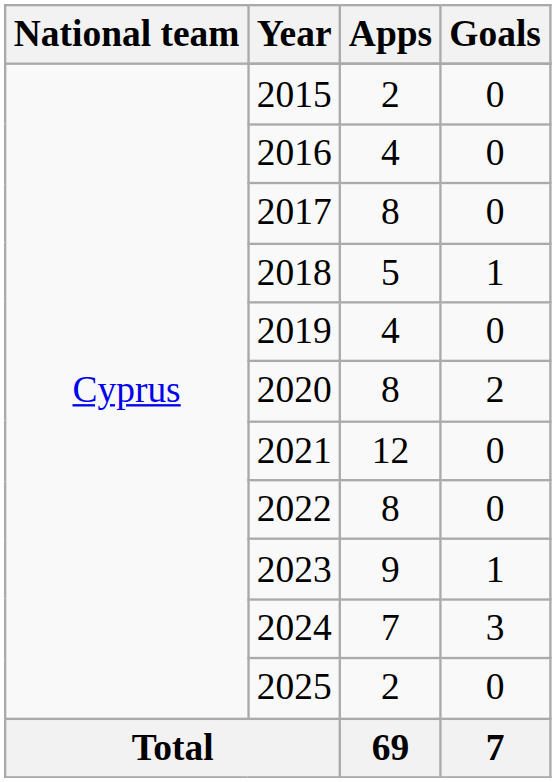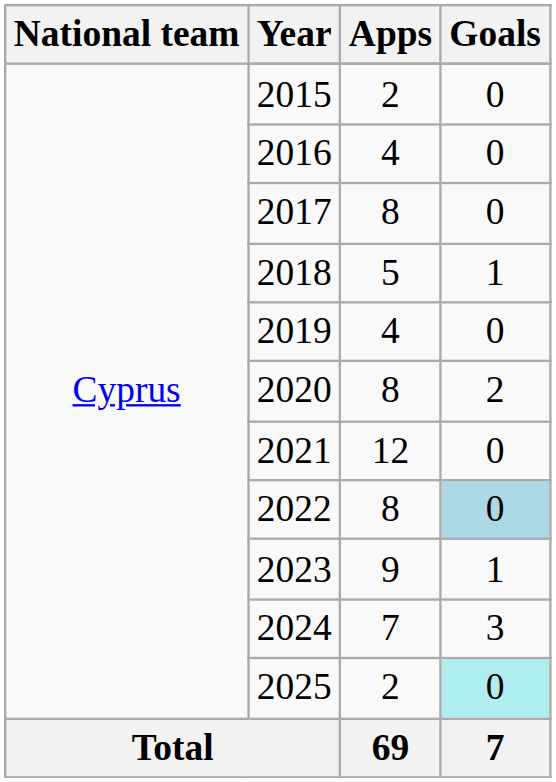(495, 509) no background -> (495, 509) lightblue background
(495, 687) no background -> (495, 687) paleturquoise background
